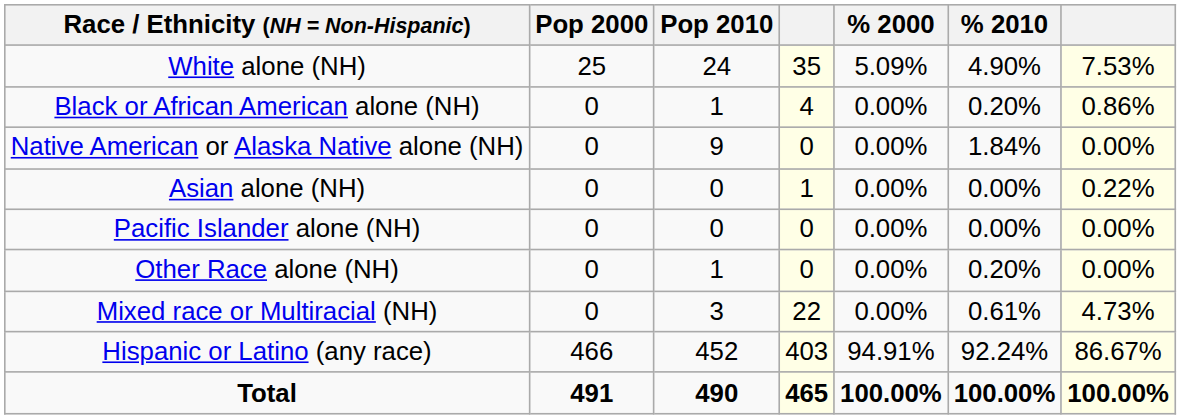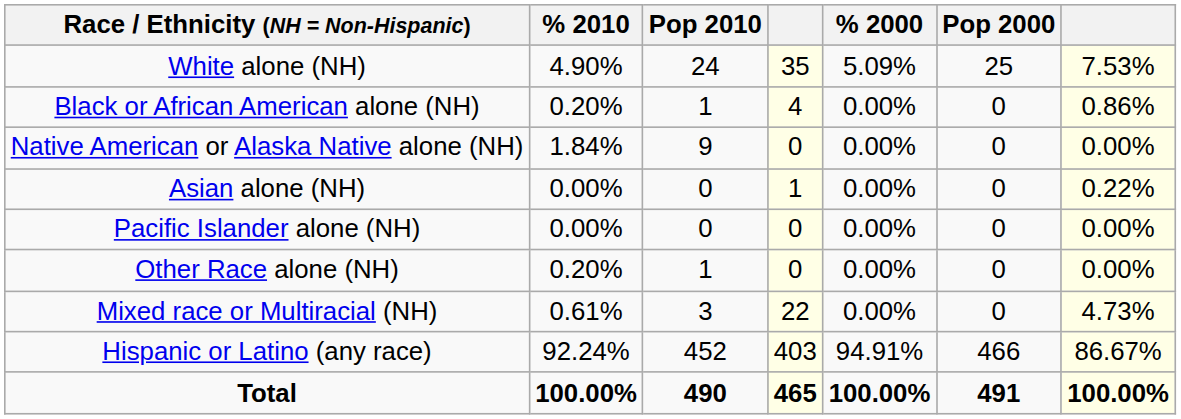columns swapped: (592, 24) <-> (1005, 24)
